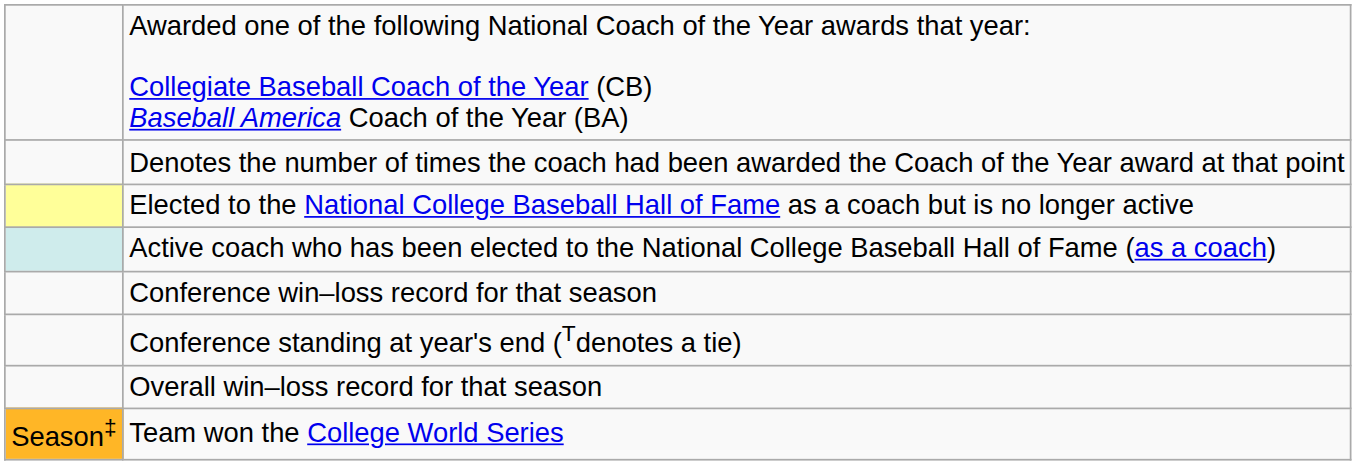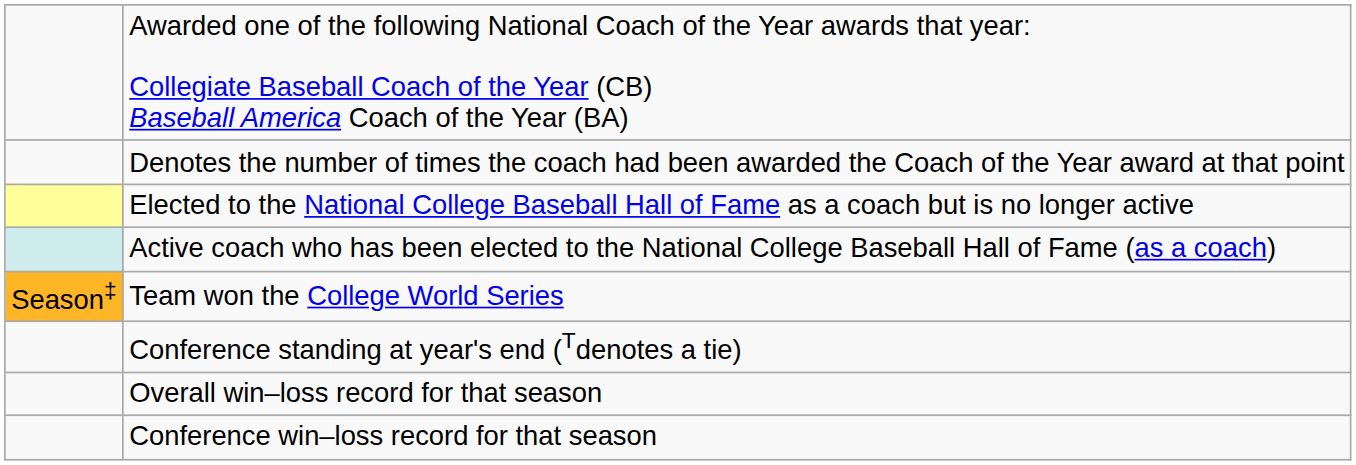rows swapped: (393, 292) <-> (346, 433)
